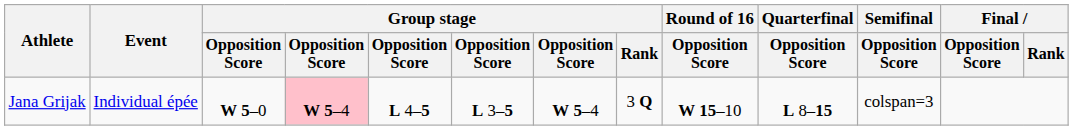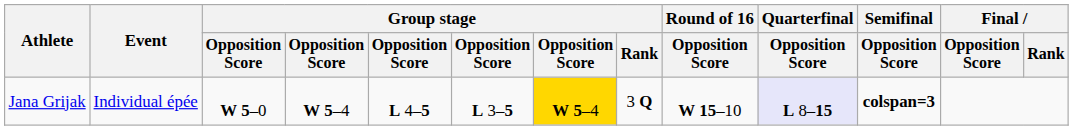(326, 111) pink background -> (326, 111) no background
(576, 111) no background -> (576, 111) gold background
(808, 111) no background -> (808, 111) lavender background
(899, 101) normal -> (899, 101) bold
